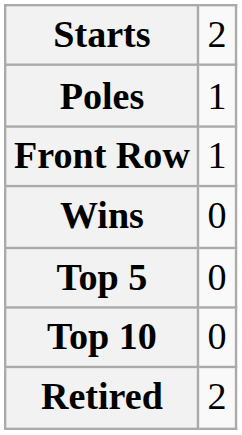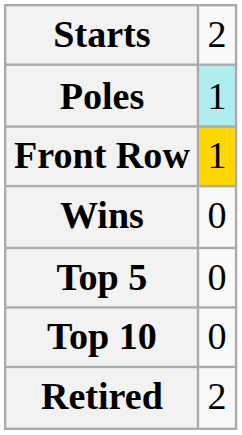(217, 95) no background -> (217, 95) paleturquoise background
(217, 155) no background -> (217, 155) gold background
